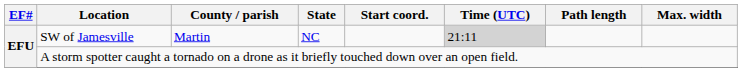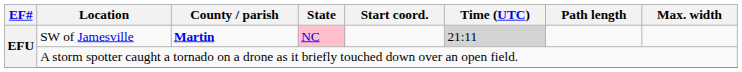(192, 36) normal -> (194, 36) bold
(310, 36) no background -> (310, 36) pink background
